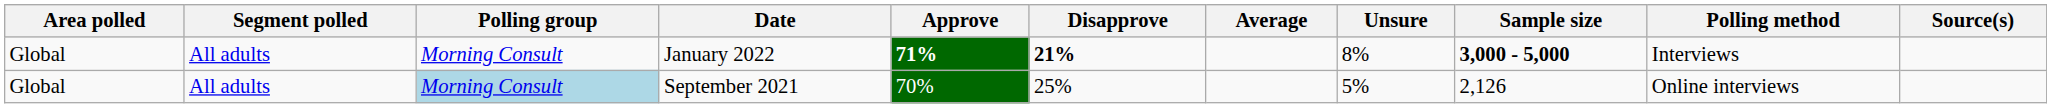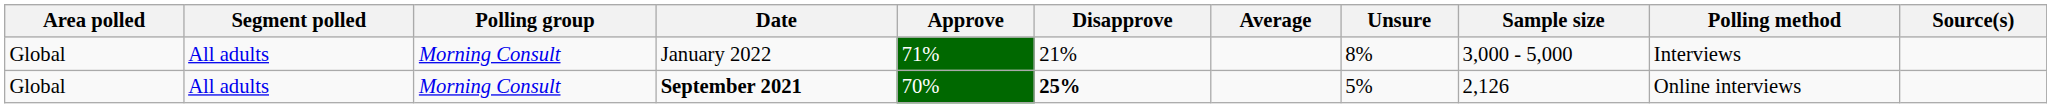(916, 53) bold -> (921, 53) normal
(1055, 53) bold -> (1058, 53) normal
(1515, 53) bold -> (1518, 53) normal
(492, 86) lightblue background -> (490, 86) no background
(731, 86) normal -> (731, 86) bold
(1053, 86) normal -> (1060, 86) bold
